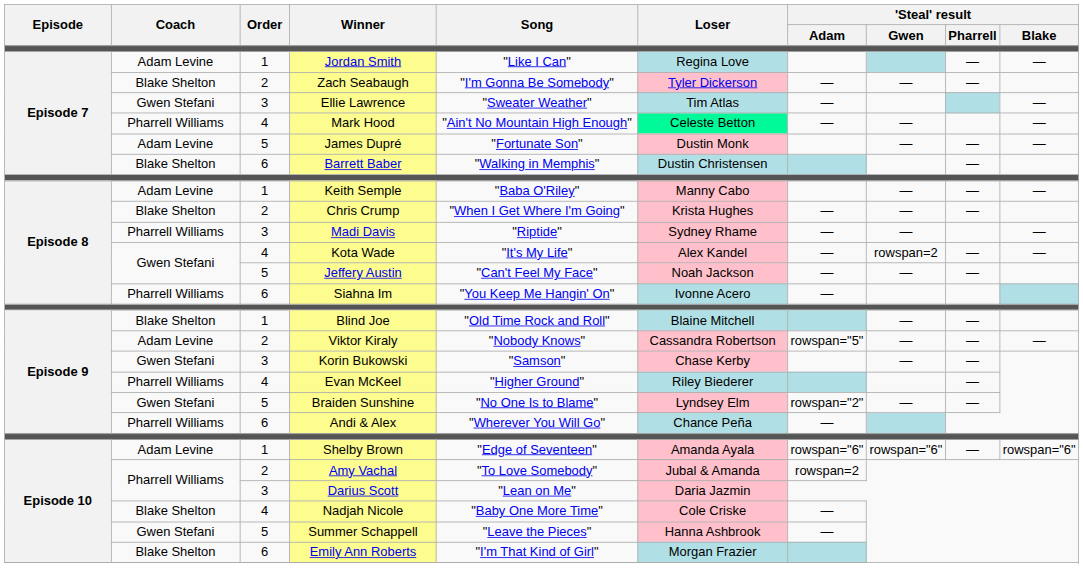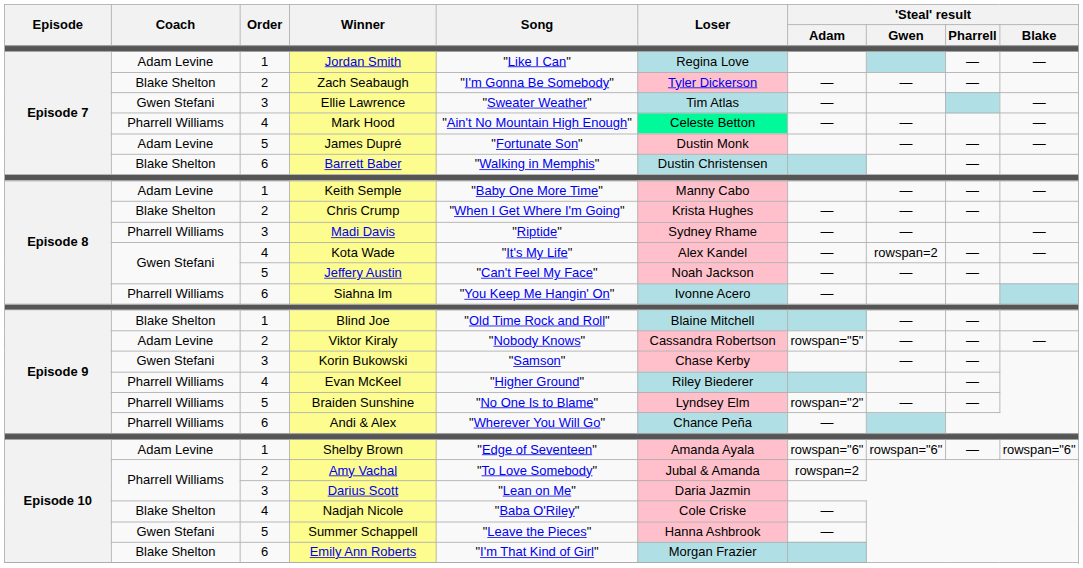(537, 191) "Baba O'Riley" -> (537, 191) "Baby One More Time"
(175, 402) Gwen Stefani -> (175, 402) Pharrell Williams
(537, 511) "Baby One More Time" -> (537, 511) "Baba O'Riley"
